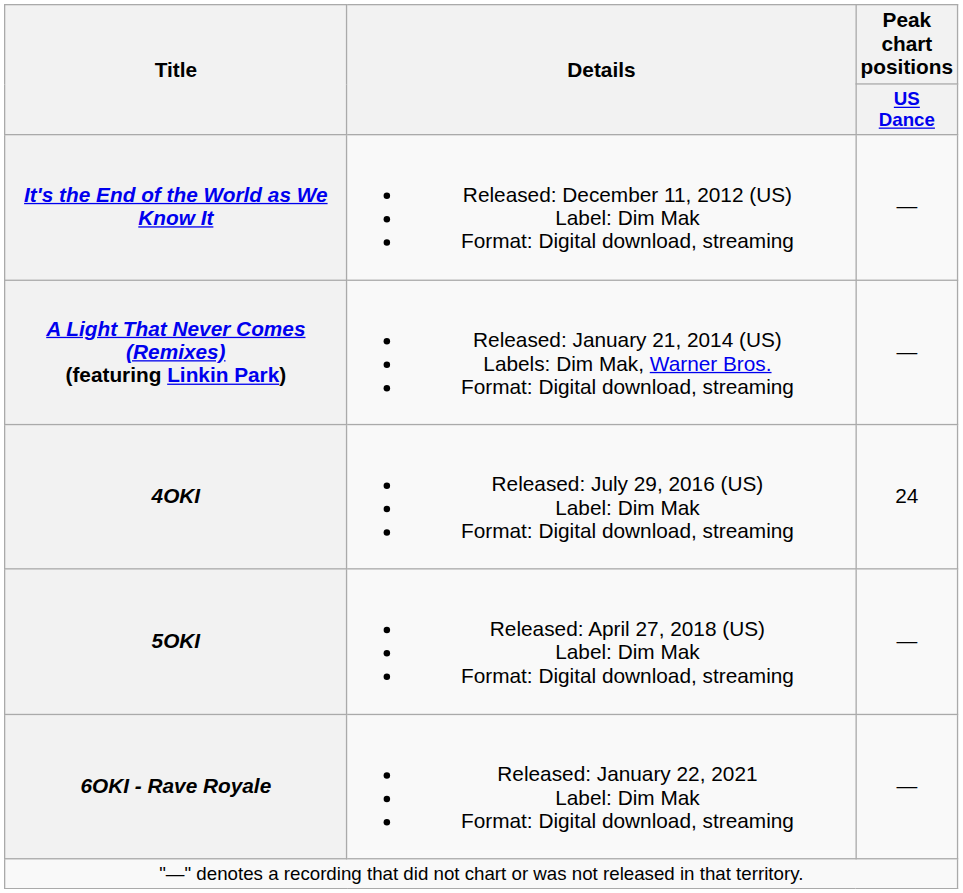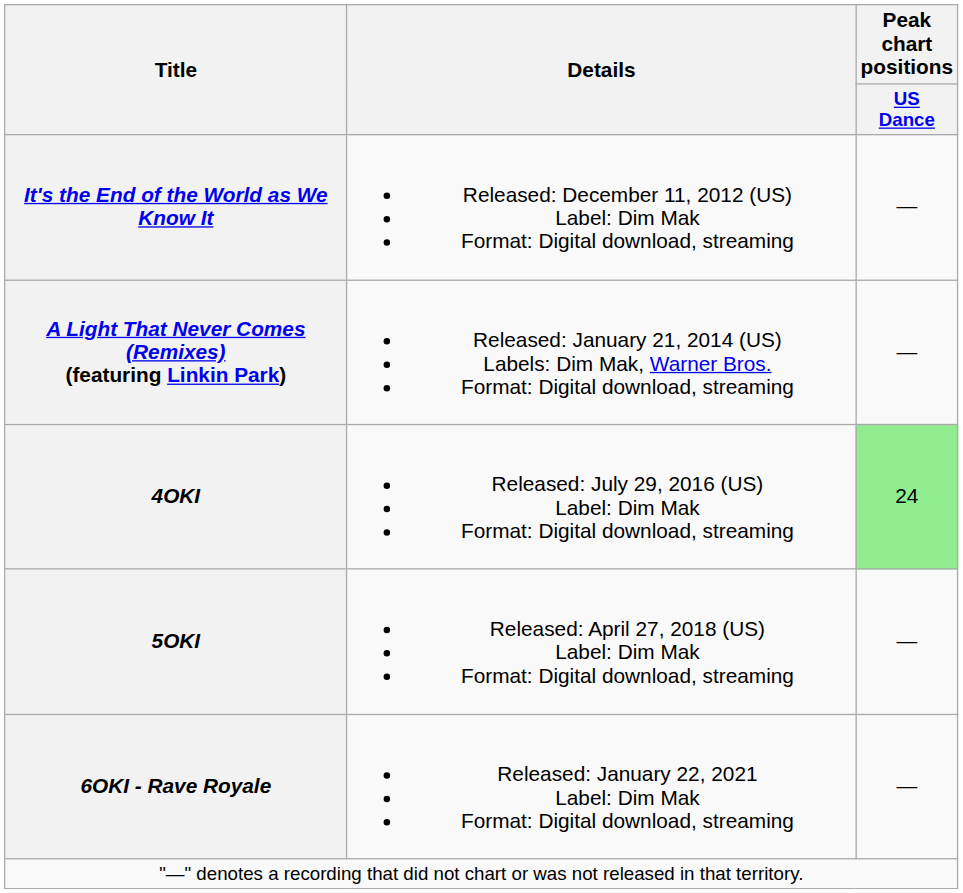(907, 496) no background -> (907, 496) lightgreen background
